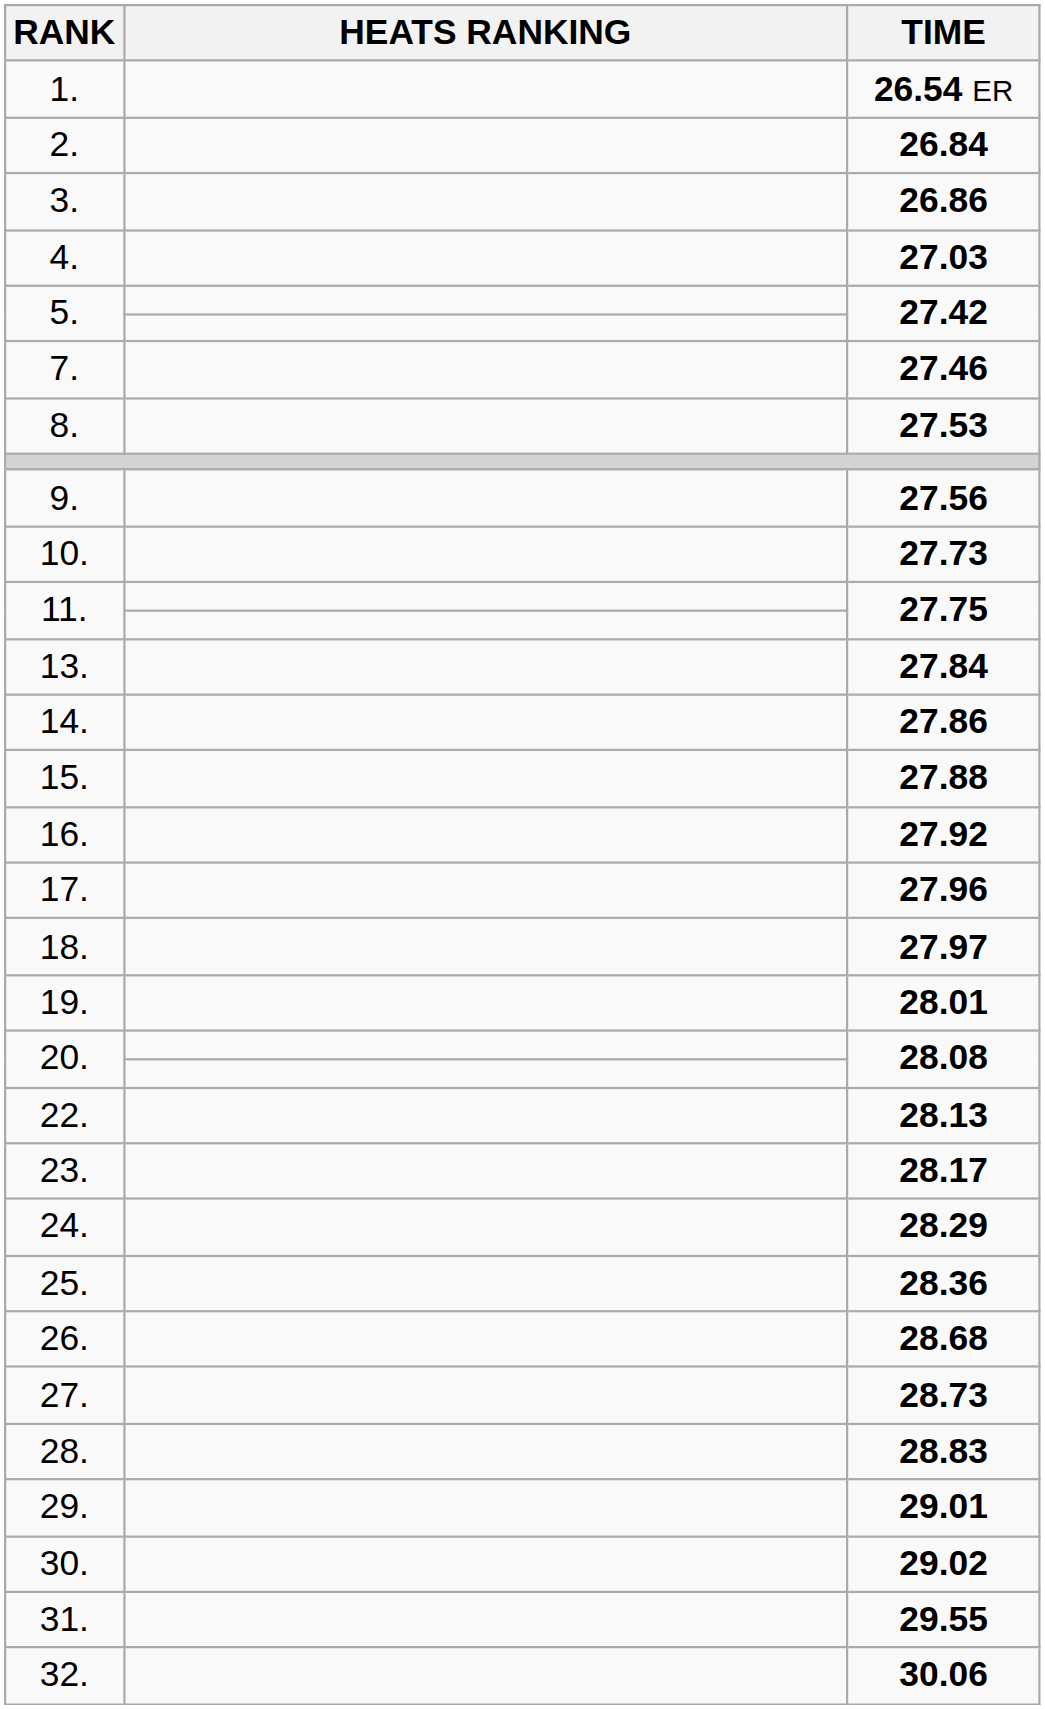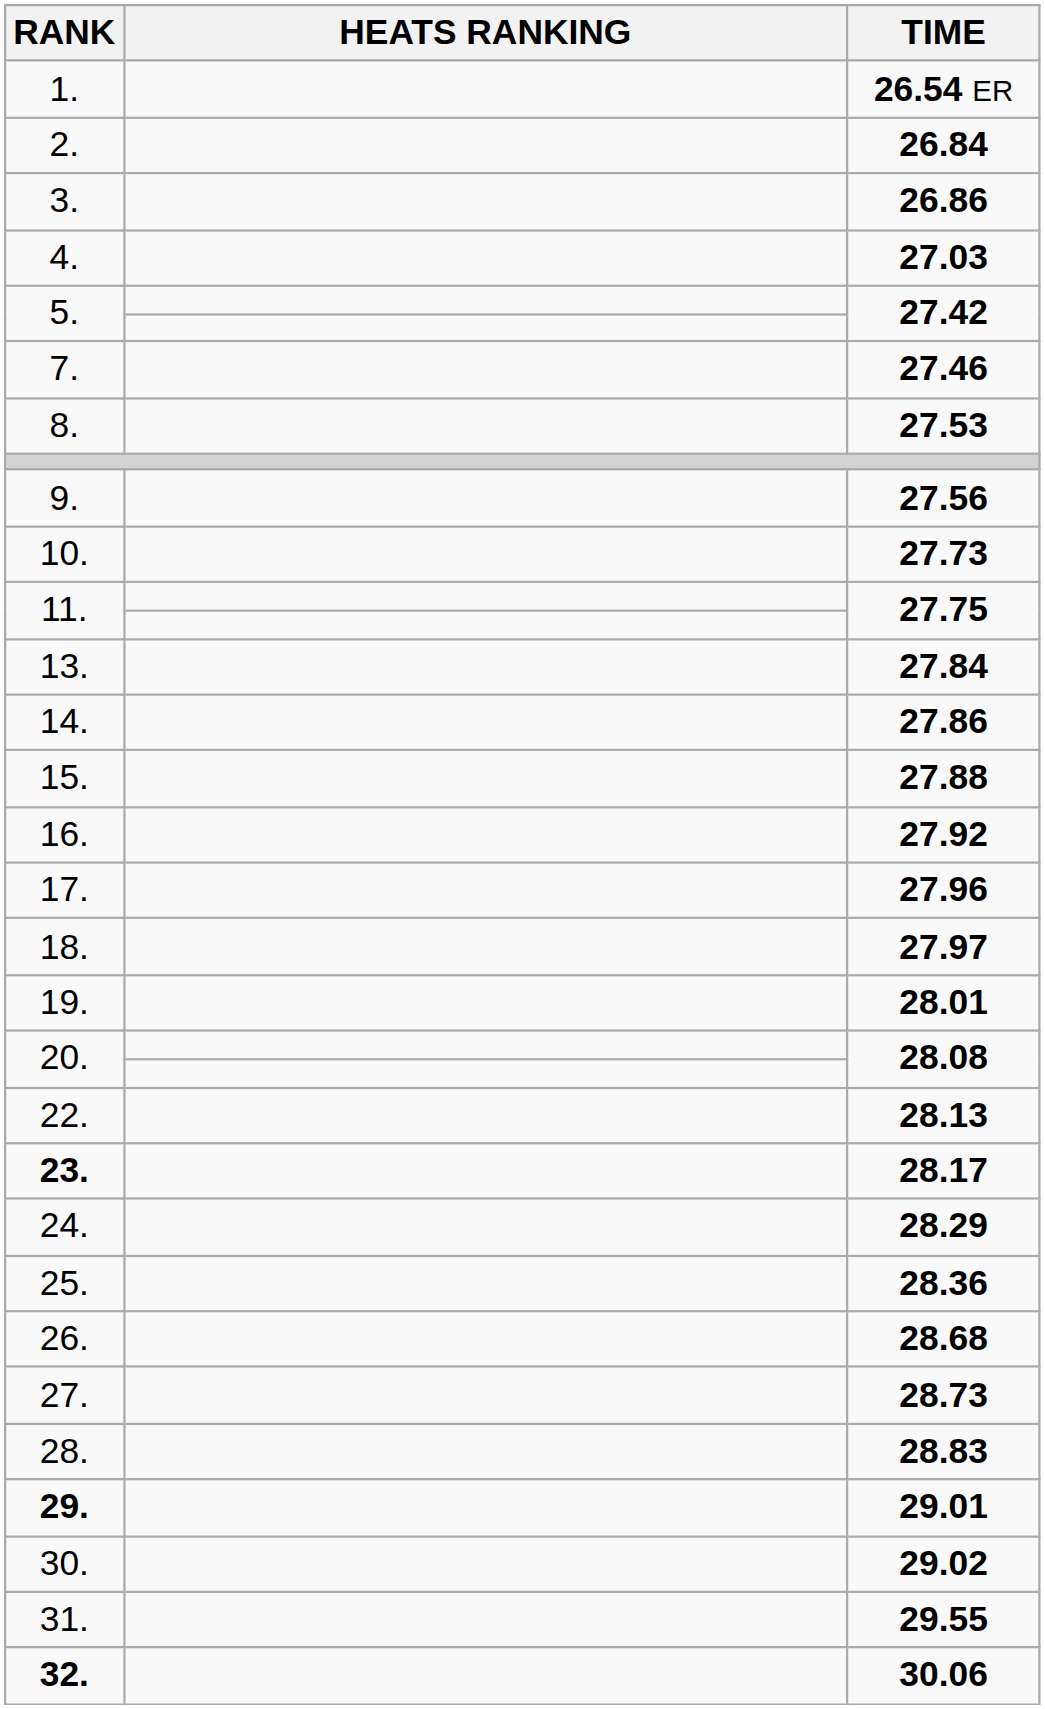(64, 1170) normal -> (64, 1170) bold
(64, 1506) normal -> (64, 1506) bold
(64, 1675) normal -> (64, 1675) bold
